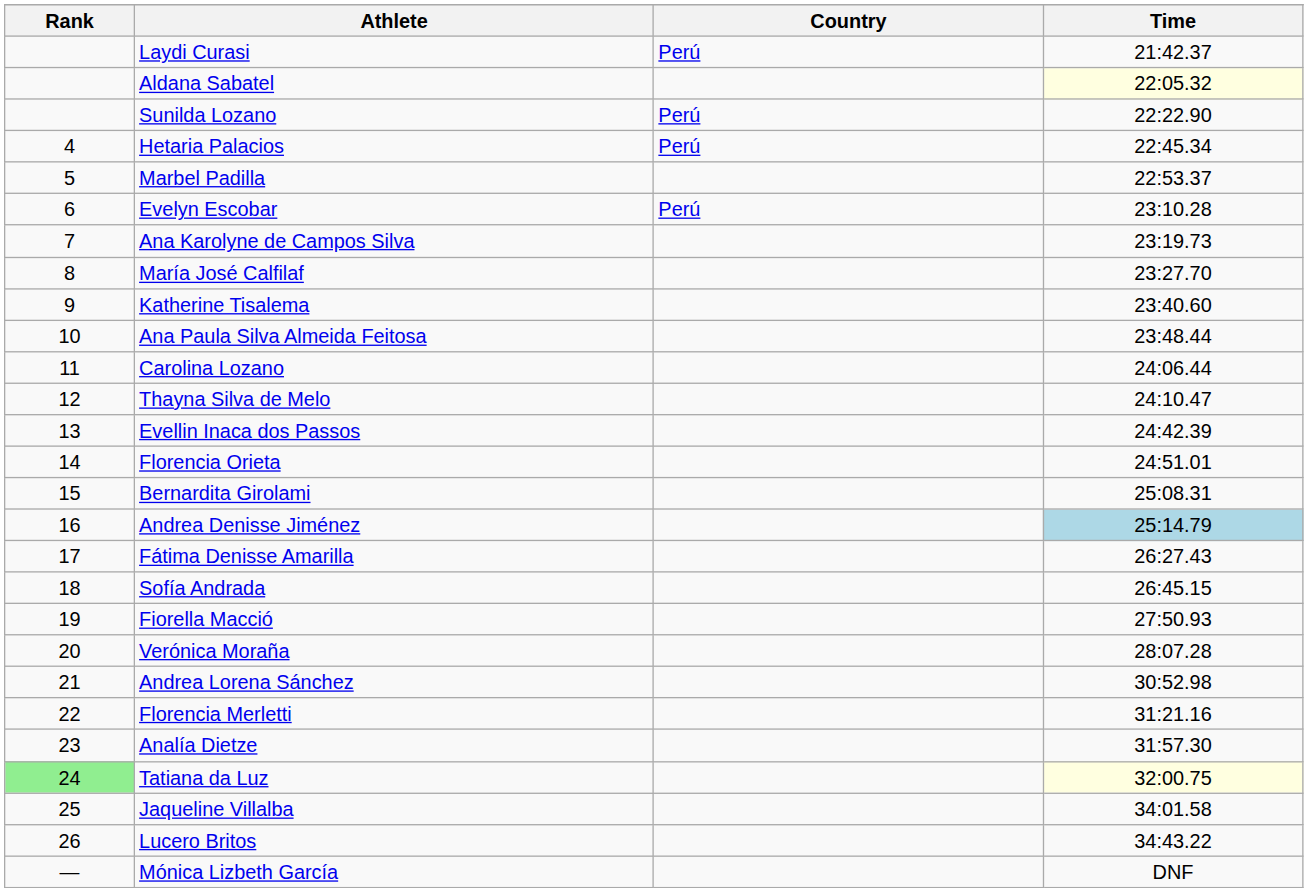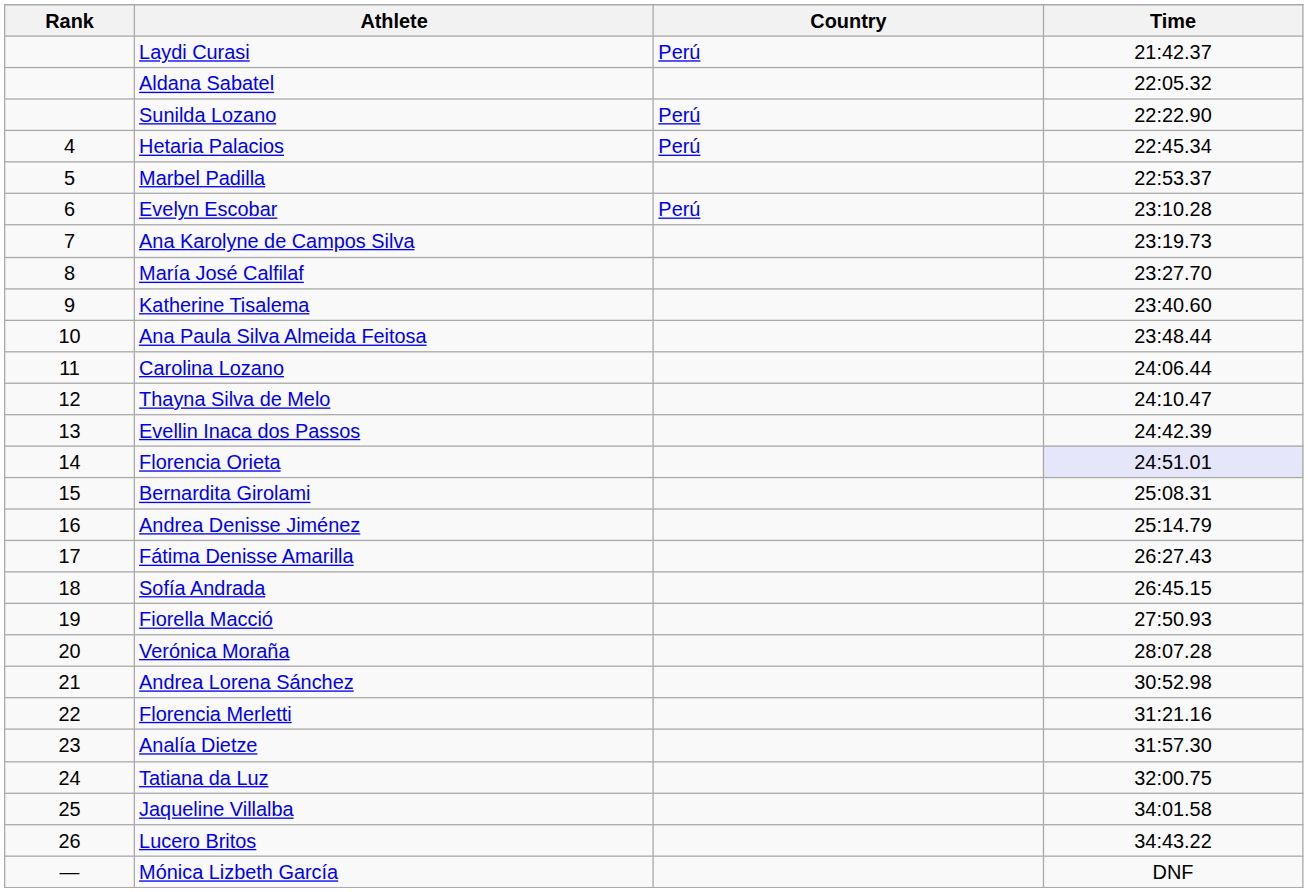(1173, 84) lightyellow background -> (1173, 84) no background
(1173, 462) no background -> (1173, 462) lavender background
(1173, 525) lightblue background -> (1173, 525) no background
(70, 777) lightgreen background -> (70, 777) no background
(1173, 777) lightyellow background -> (1173, 777) no background
